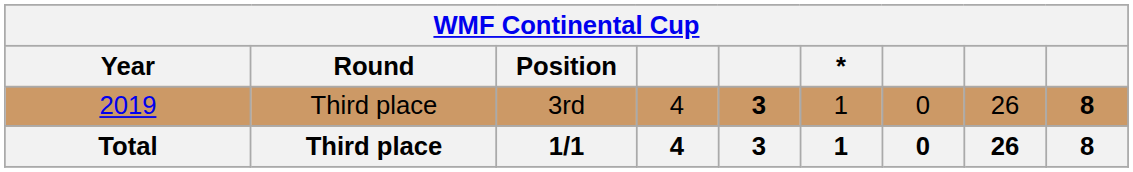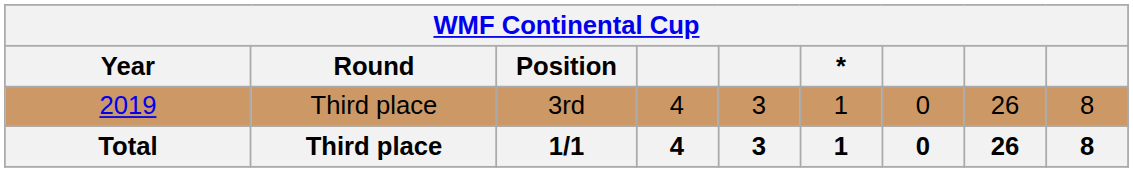(759, 107) bold -> (759, 107) normal
(1087, 107) bold -> (1087, 107) normal
